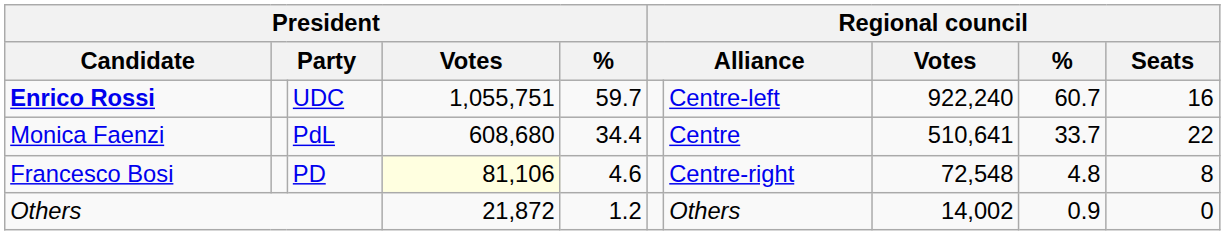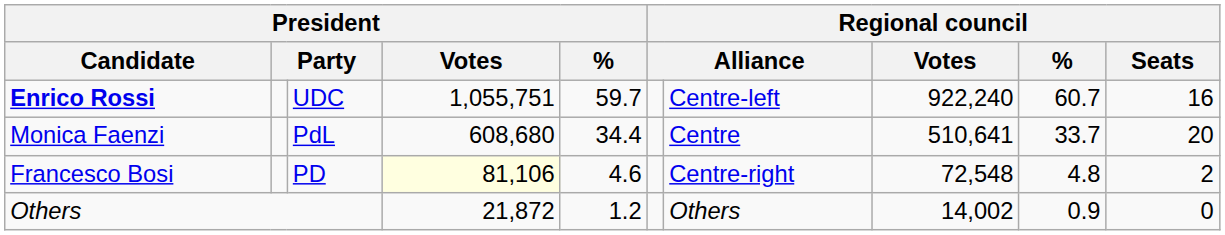(1201, 135) 22 -> (1201, 135) 20
(1207, 173) 8 -> (1207, 173) 2
